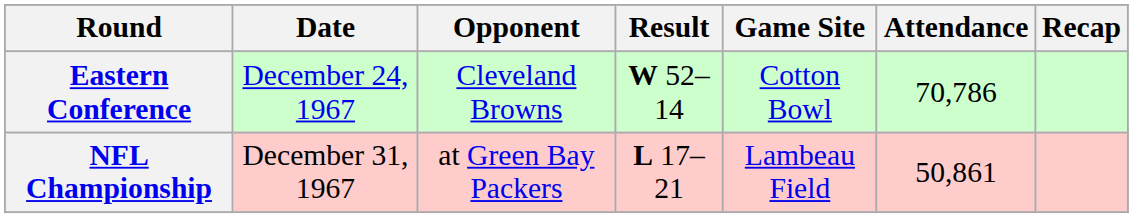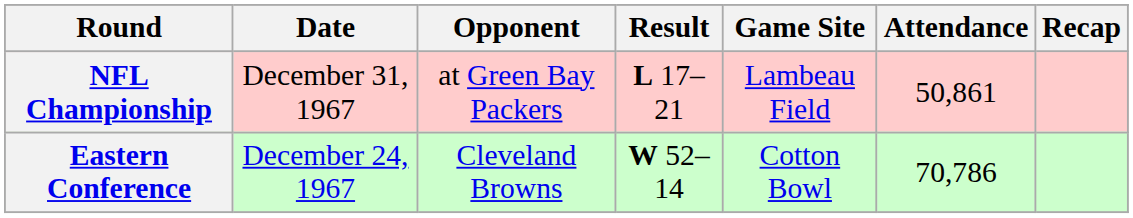rows swapped: (119, 91) <-> (119, 171)
